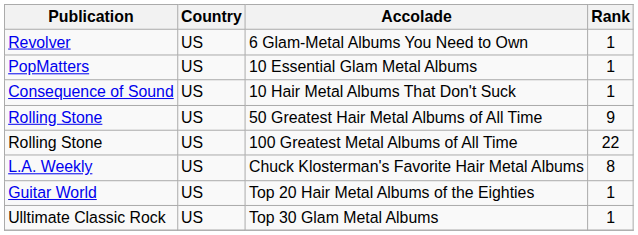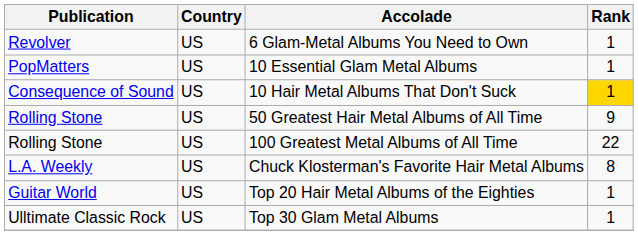(611, 92) no background -> (611, 92) gold background
